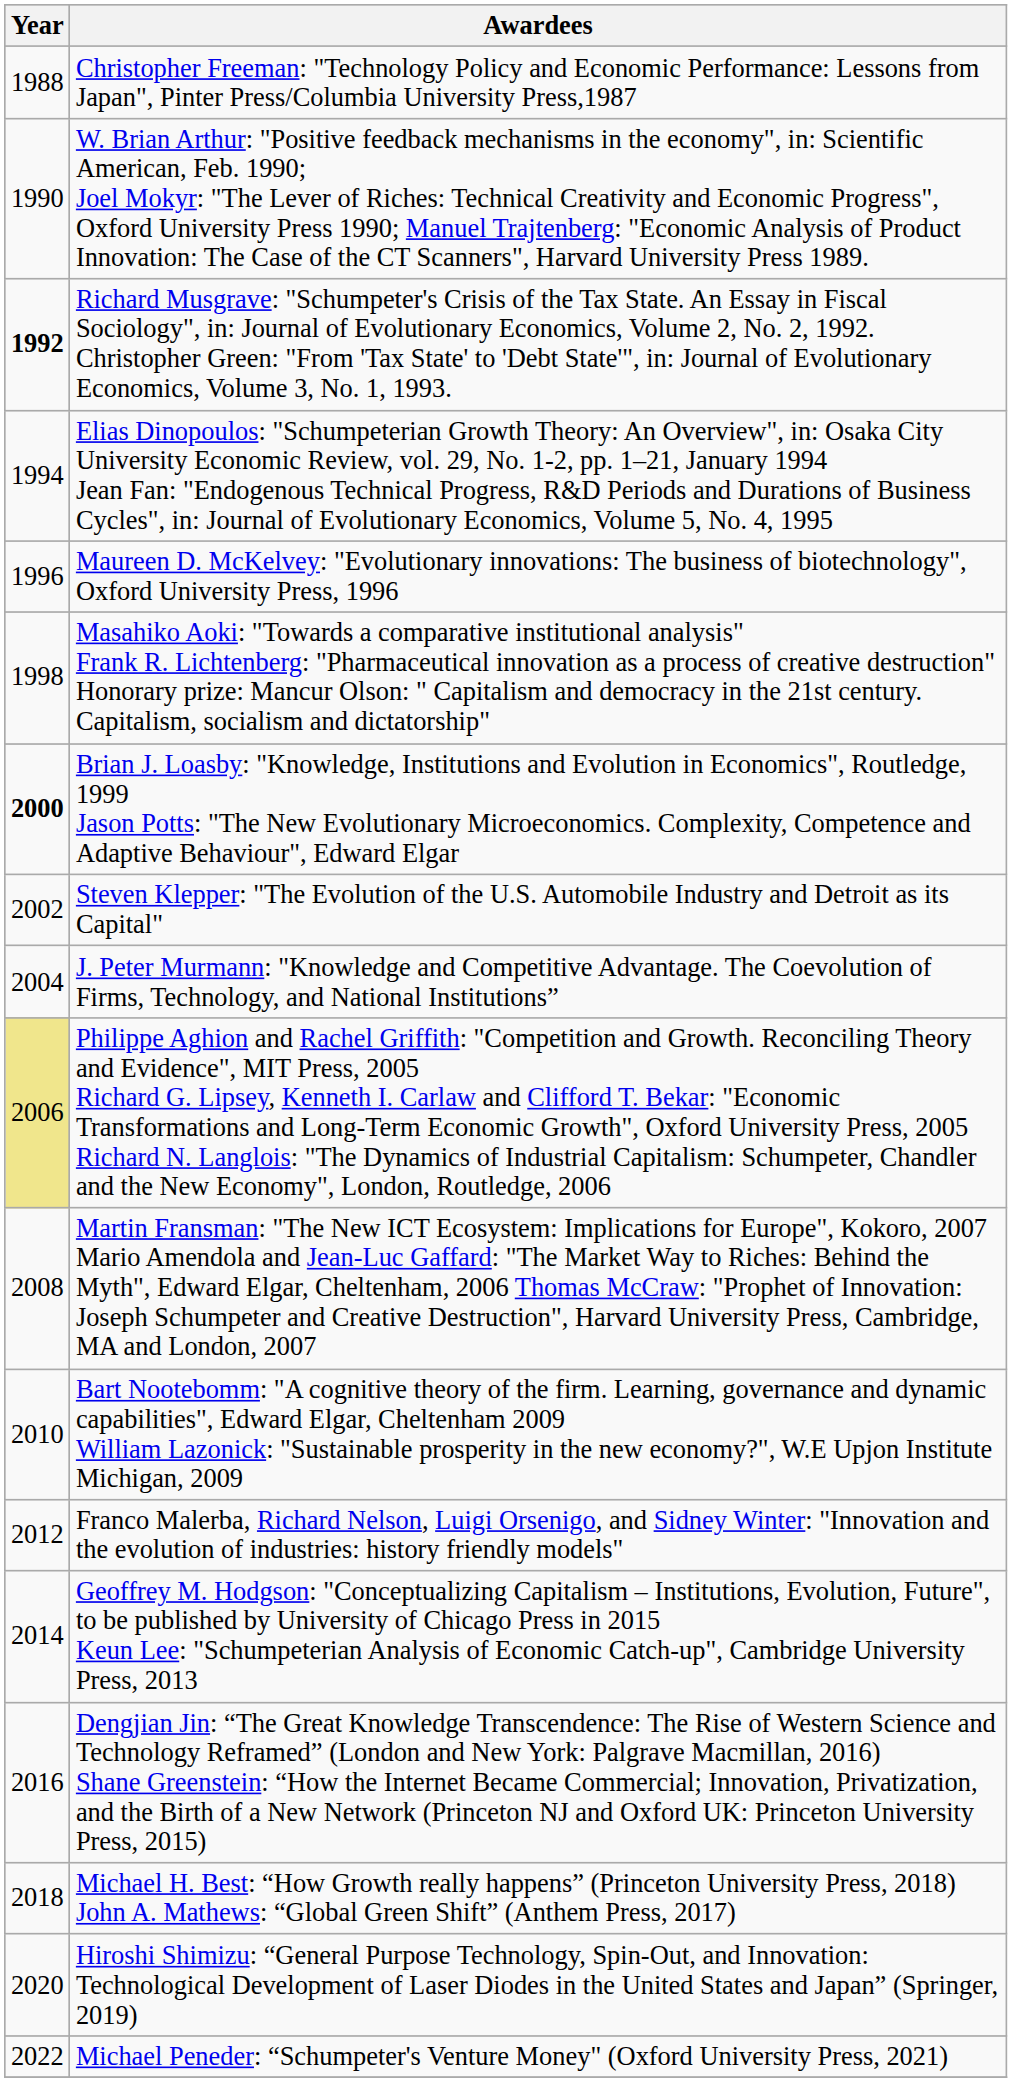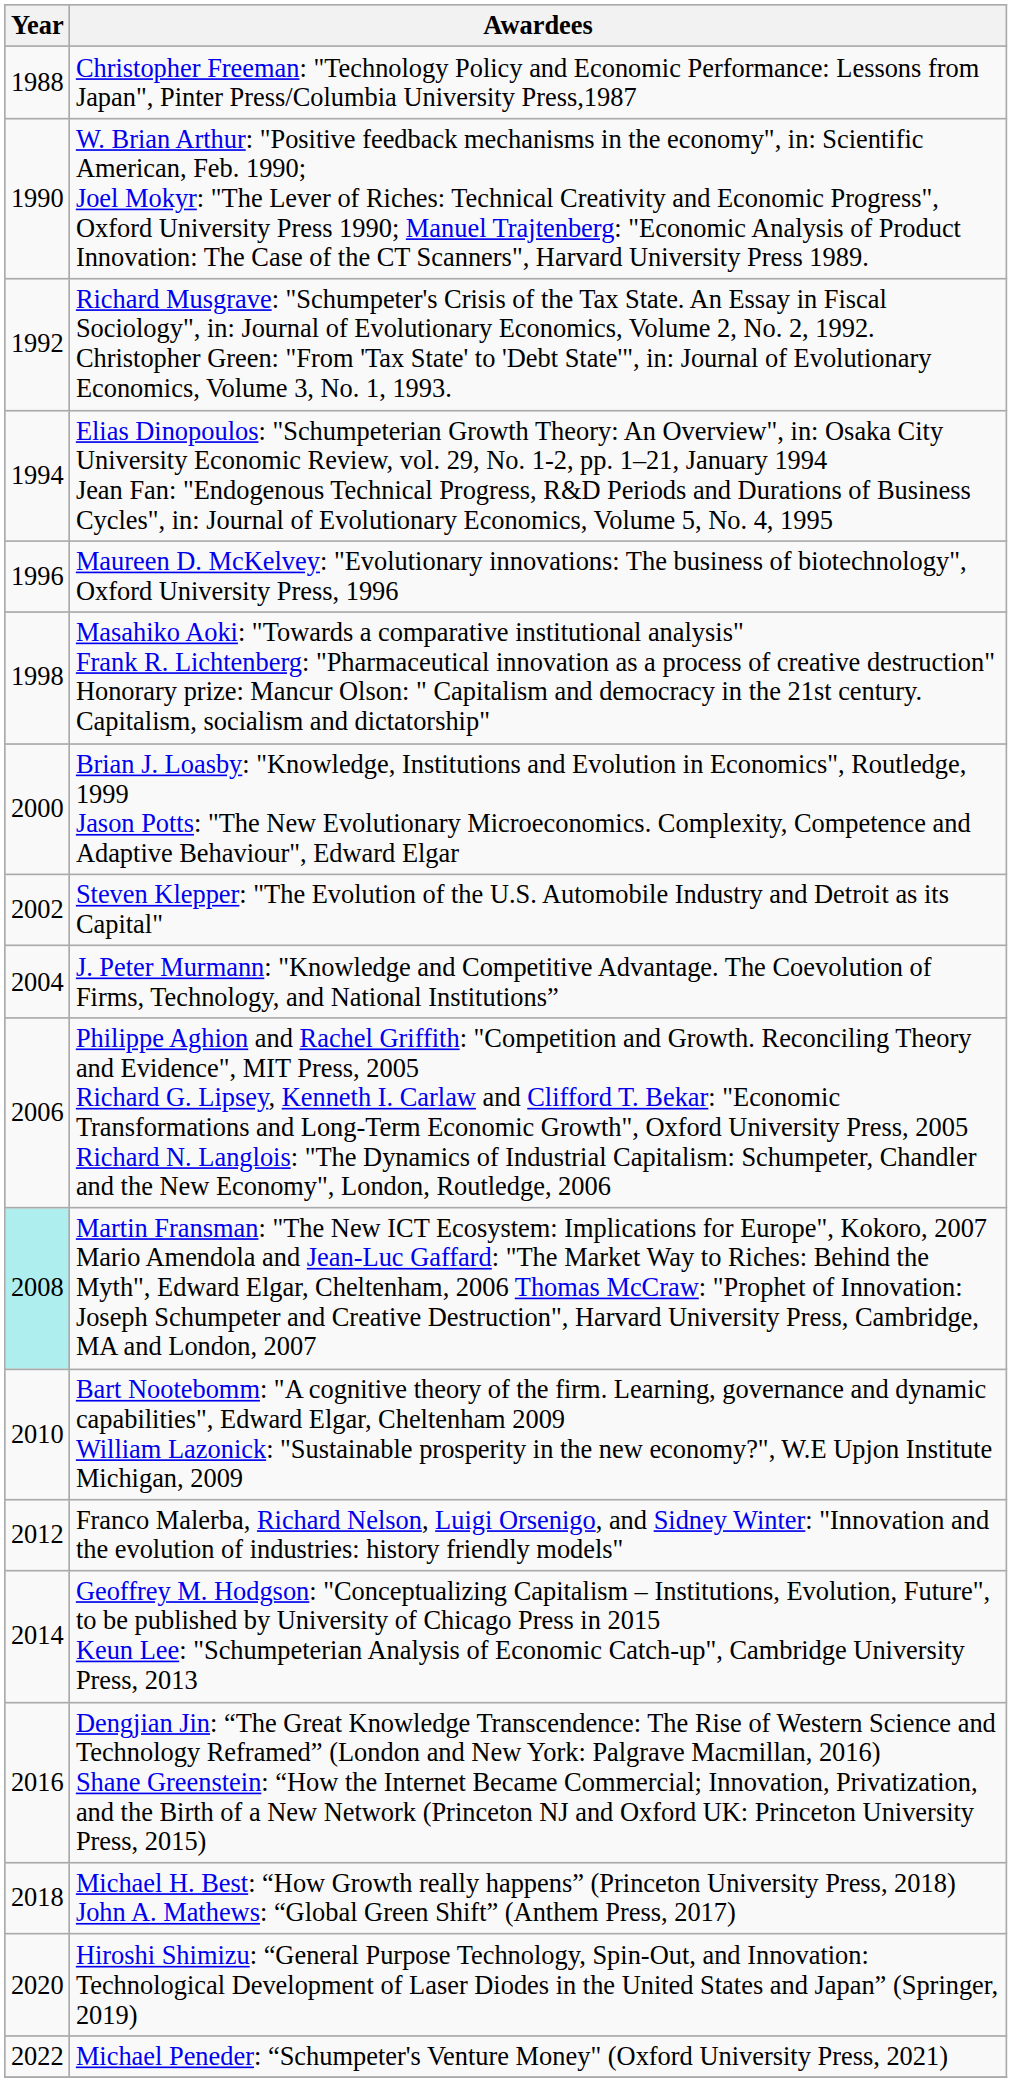(37, 344) bold -> (37, 344) normal
(37, 808) bold -> (37, 808) normal
(37, 1112) khaki background -> (37, 1112) no background
(37, 1287) no background -> (37, 1287) paleturquoise background
